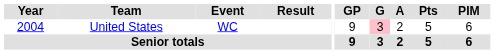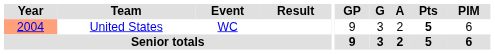(31, 26) no background -> (31, 26) lightsalmon background
(380, 26) pink background -> (380, 26) no background
(428, 26) normal -> (428, 26) bold
